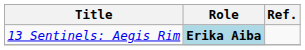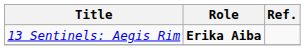(224, 35) lightblue background -> (224, 35) no background
